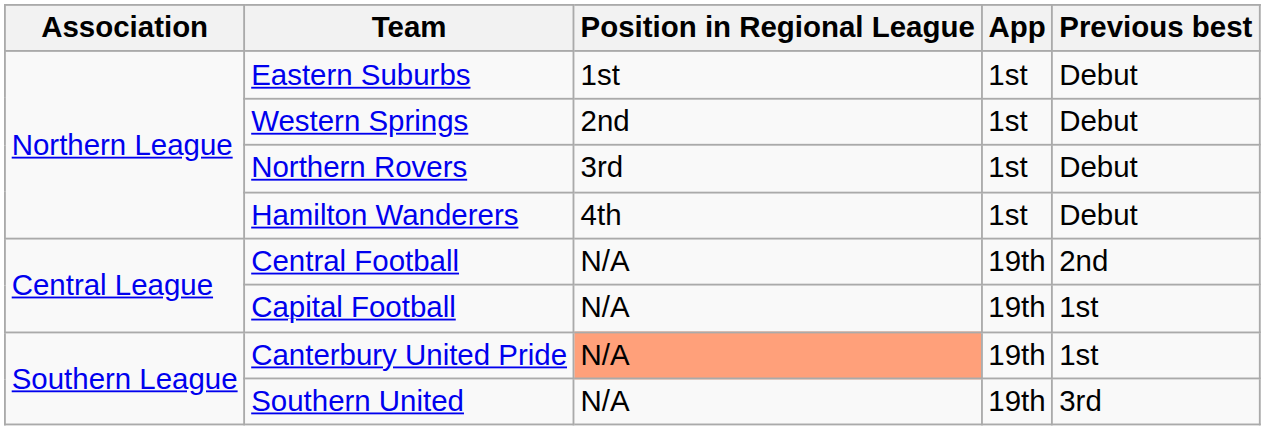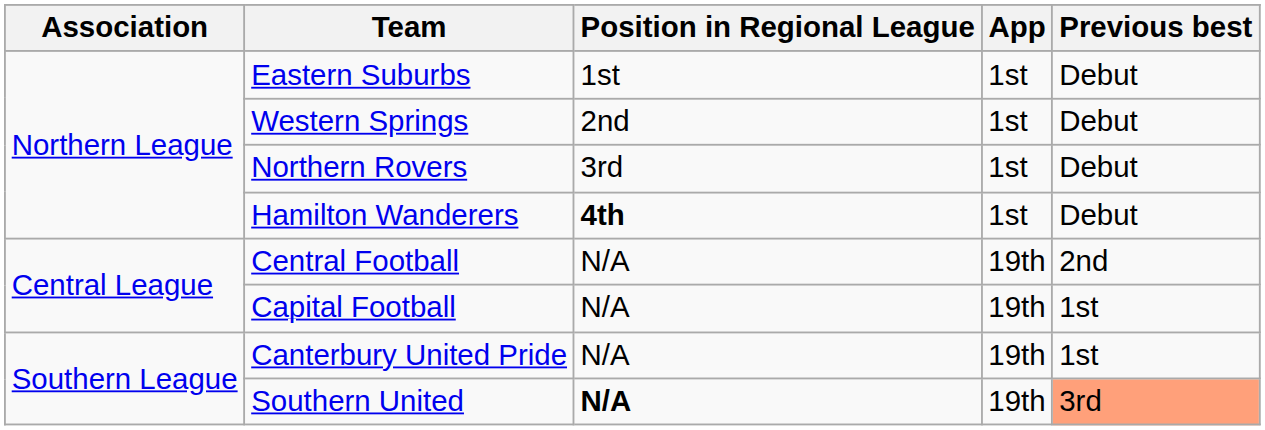(601, 214) normal -> (603, 214) bold
(605, 354) lightsalmon background -> (605, 354) no background
(605, 401) normal -> (606, 401) bold
(1081, 401) no background -> (1081, 401) lightsalmon background
